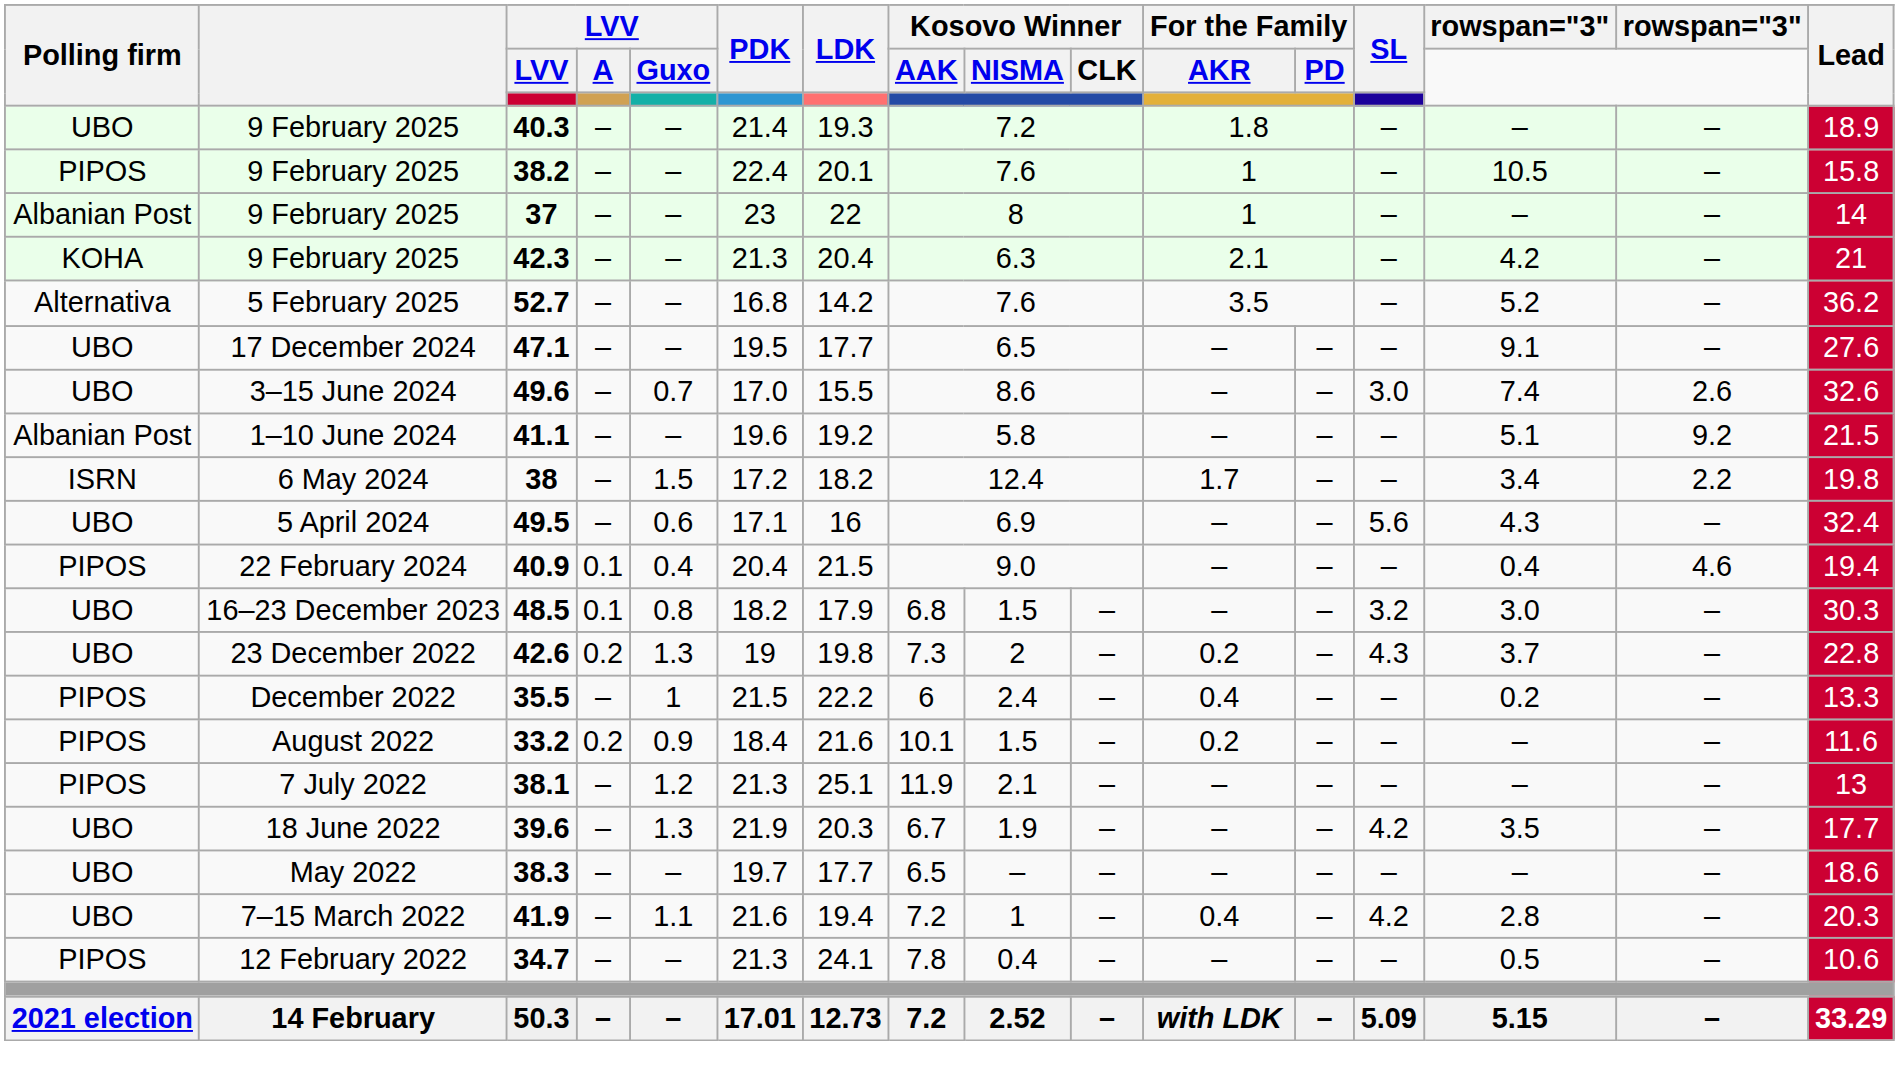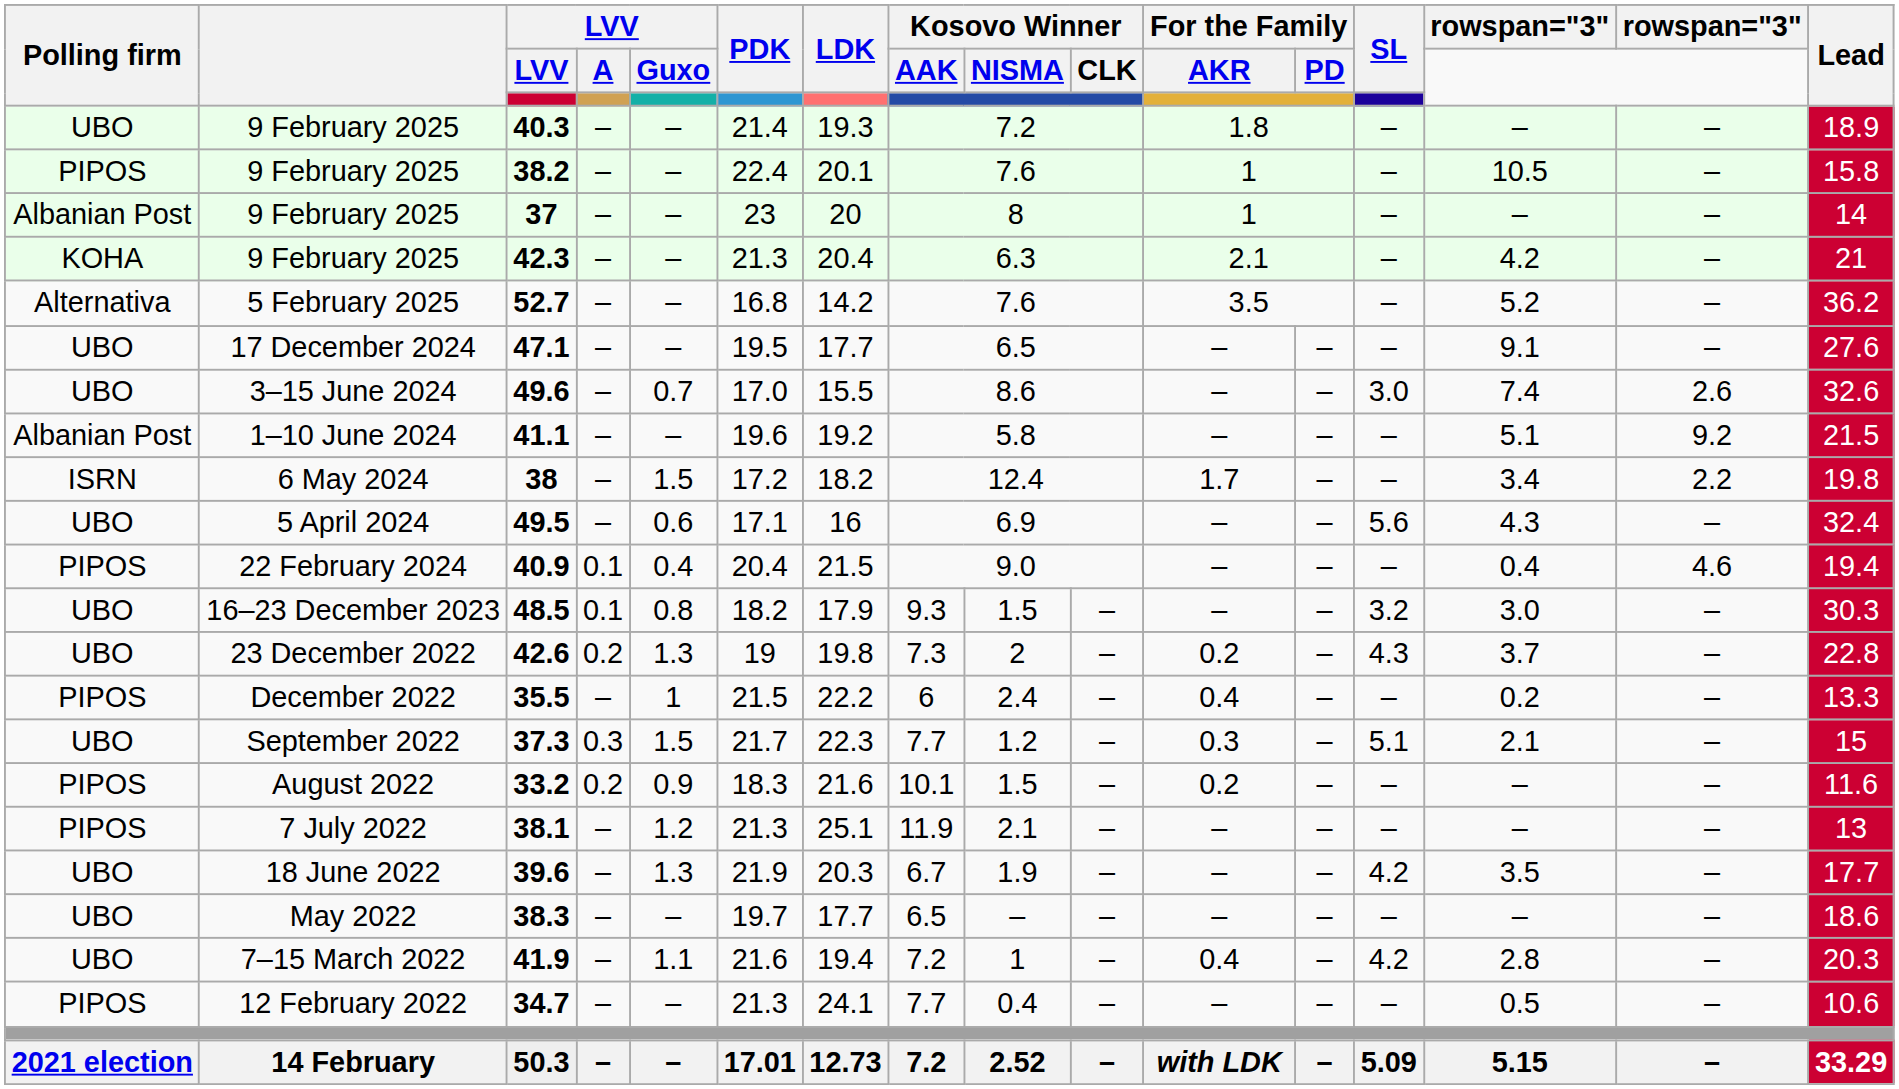(845, 215) 22 -> (845, 215) 20
(926, 609) 6.8 -> (926, 609) 9.3
+ row: (541, 741)
(760, 741) 18.4 -> (760, 784) 18.3
(926, 960) 7.8 -> (926, 1004) 7.7
